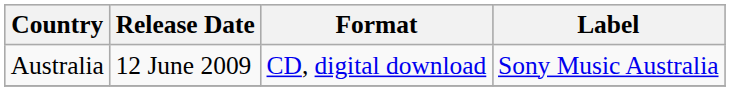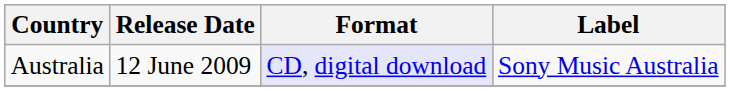(376, 65) no background -> (376, 65) lavender background
